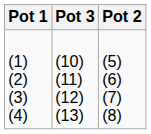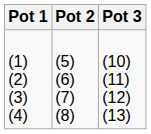columns swapped: (122, 17) <-> (75, 17)
